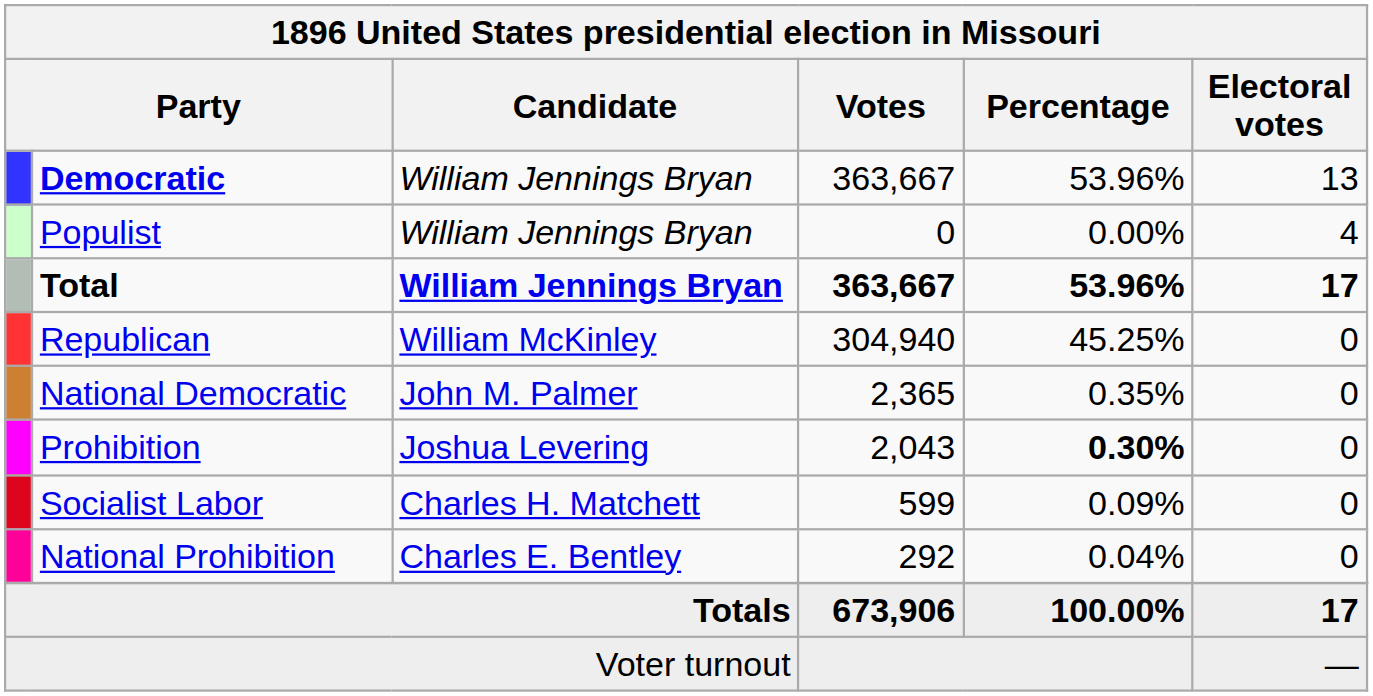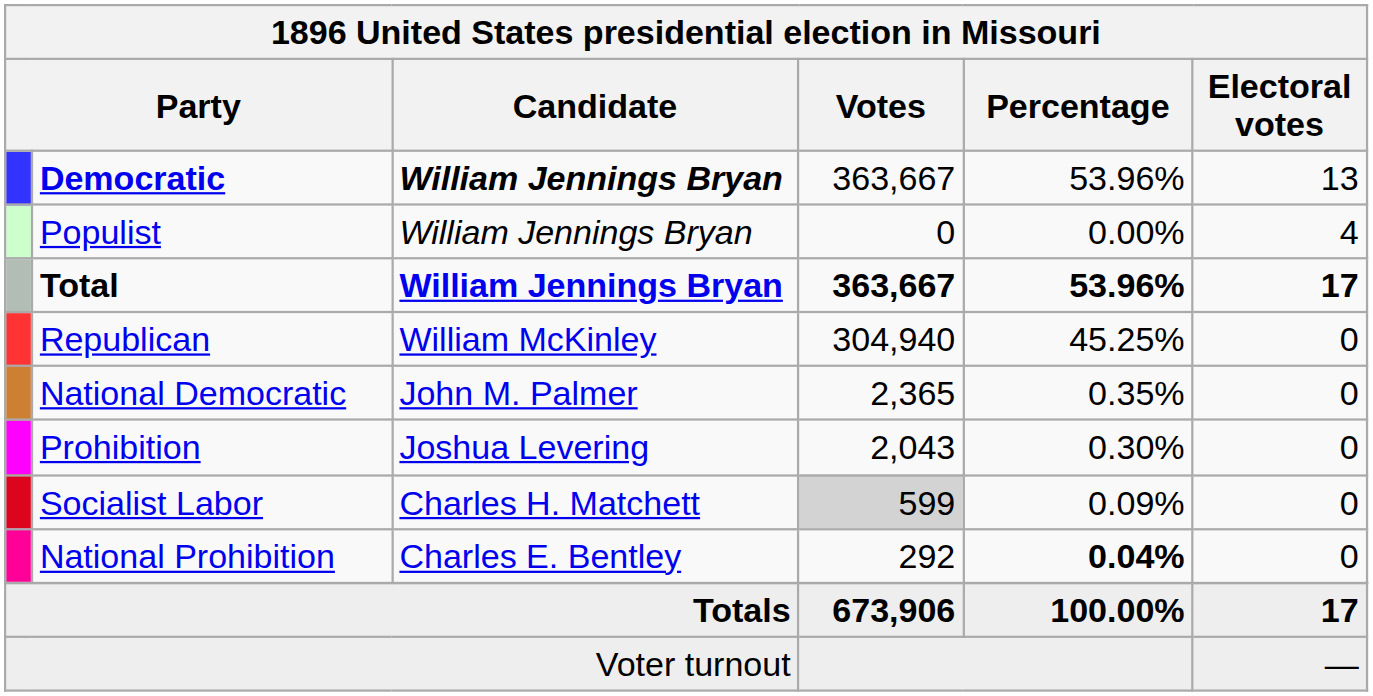(576, 178) normal -> (591, 178) bold
(1136, 448) bold -> (1136, 448) normal
(927, 502) no background -> (927, 502) lightgrey background
(1136, 555) normal -> (1136, 555) bold
